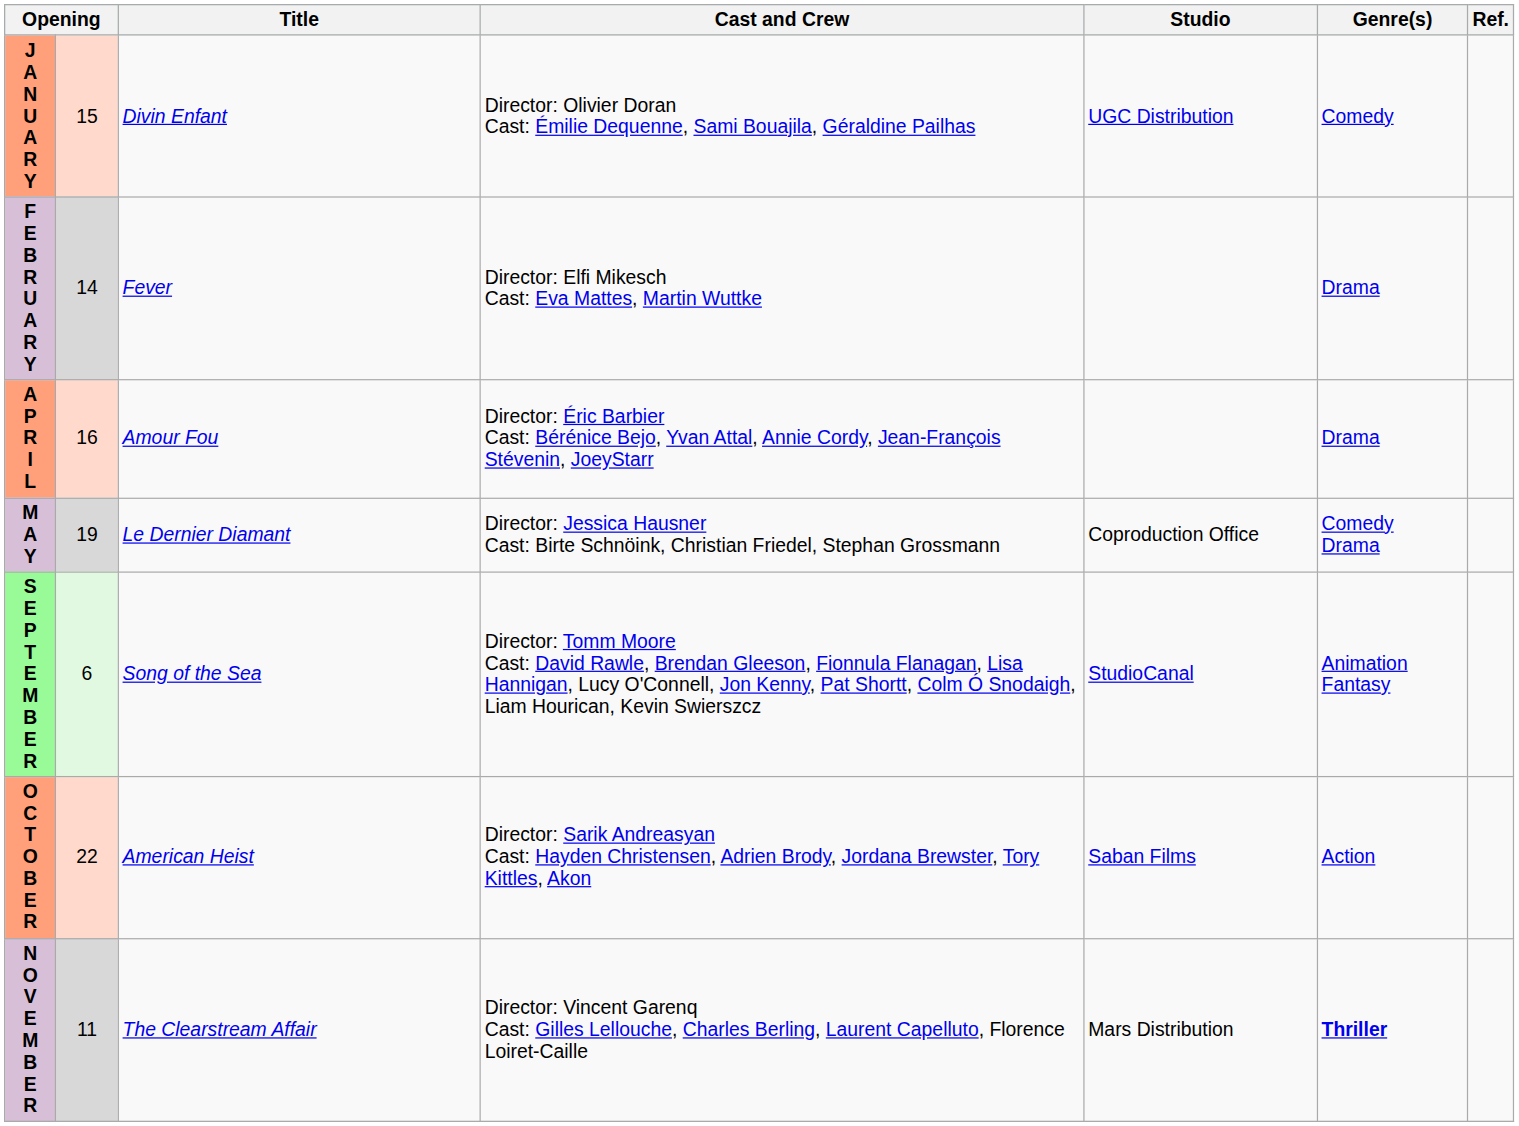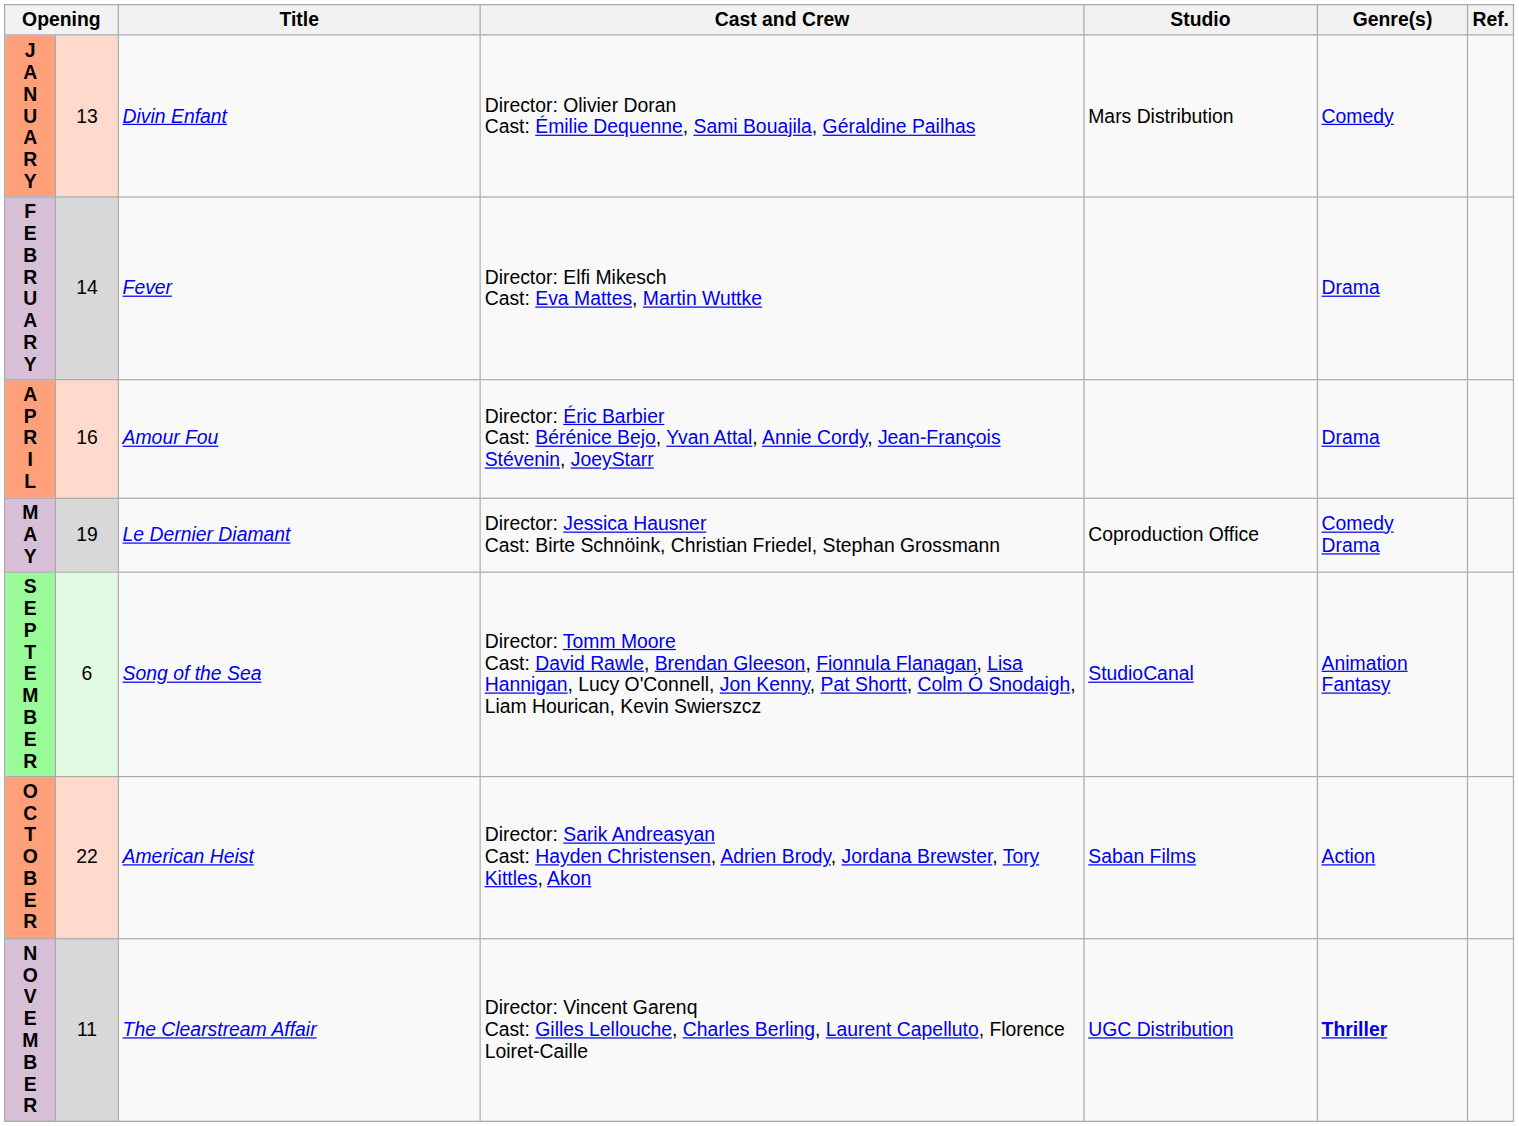(87, 115) 15 -> (87, 115) 13
(1161, 115) UGC Distribution -> (1161, 115) Mars Distribution
(1161, 1029) Mars Distribution -> (1161, 1029) UGC Distribution
